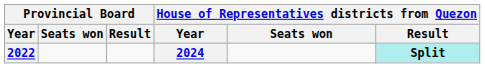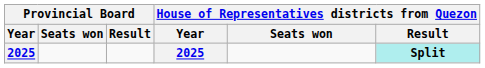(21, 53) 2022 -> (21, 53) 2025
(190, 53) 2024 -> (190, 53) 2025
